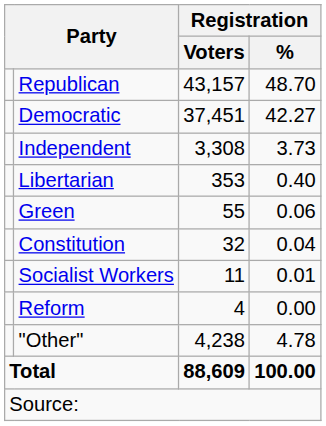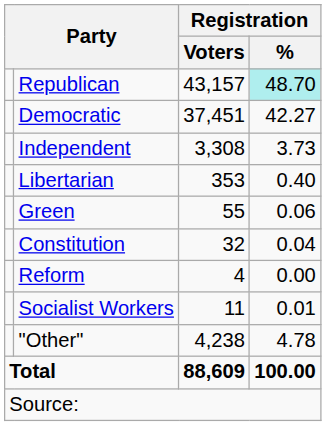(291, 84) no background -> (291, 84) paleturquoise background
rows swapped: (96, 276) <-> (52, 308)
